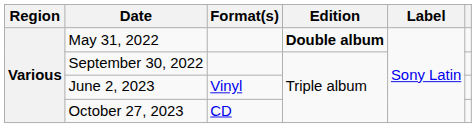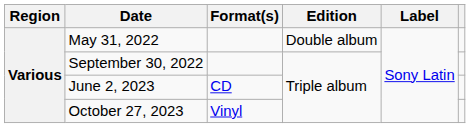(335, 39) bold -> (332, 39) normal
(226, 87) Vinyl -> (221, 87) CD
(221, 110) CD -> (226, 110) Vinyl
